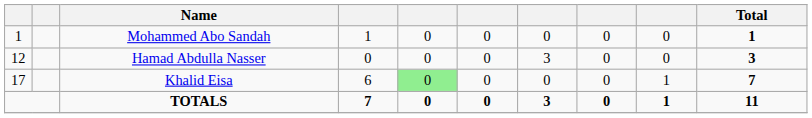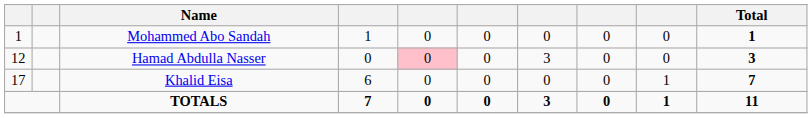(428, 58) no background -> (428, 58) pink background
(428, 79) lightgreen background -> (428, 79) no background
